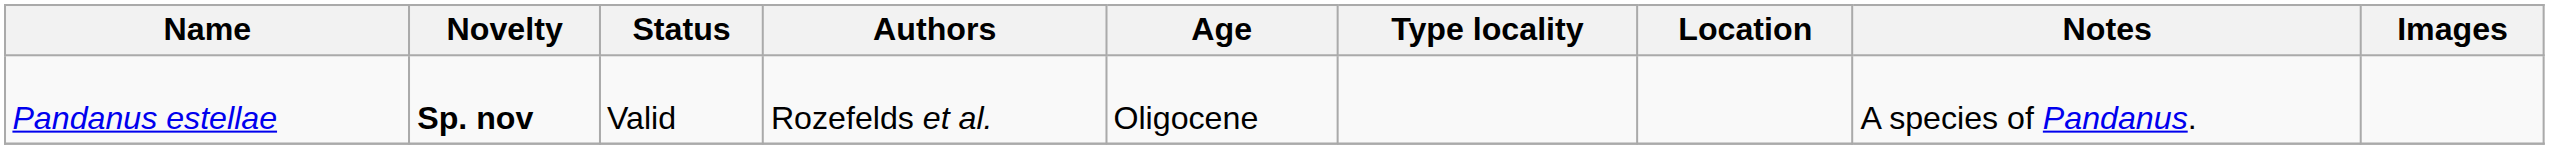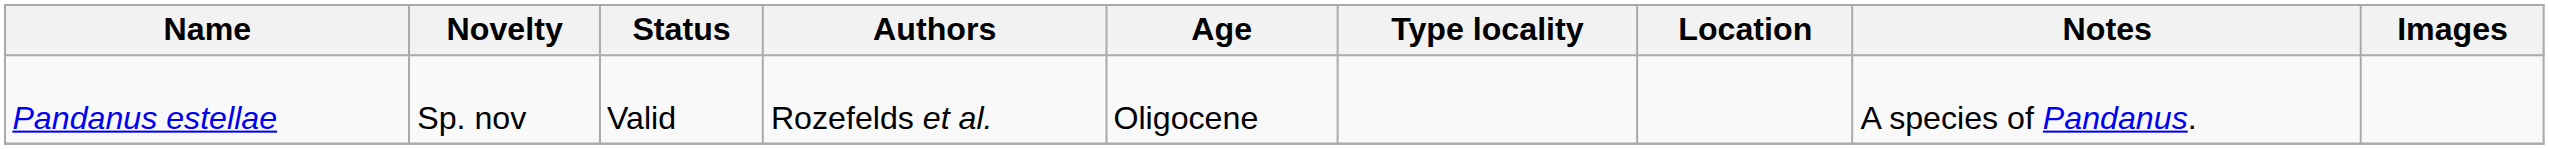(475, 117) bold -> (472, 117) normal
